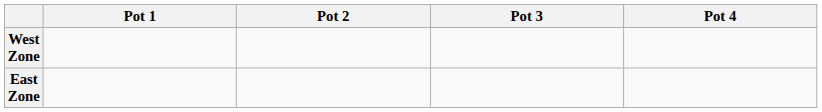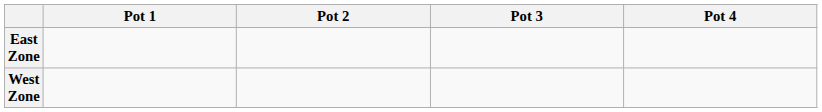rows swapped: (24, 47) <-> (24, 87)
